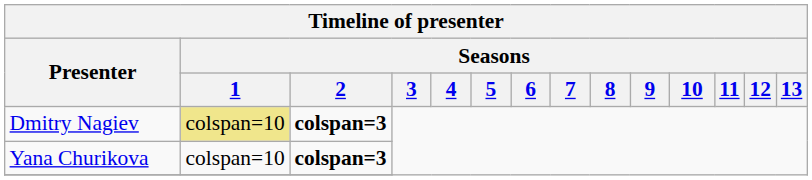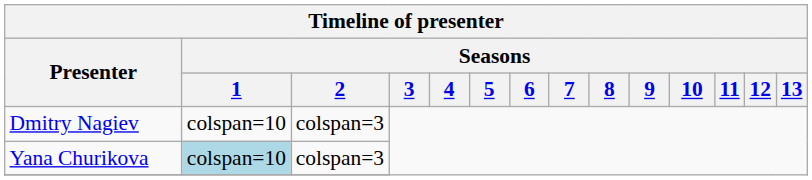(235, 123) khaki background -> (236, 123) no background
(341, 123) bold -> (340, 123) normal
(235, 157) no background -> (236, 157) lightblue background
(341, 157) bold -> (340, 157) normal
